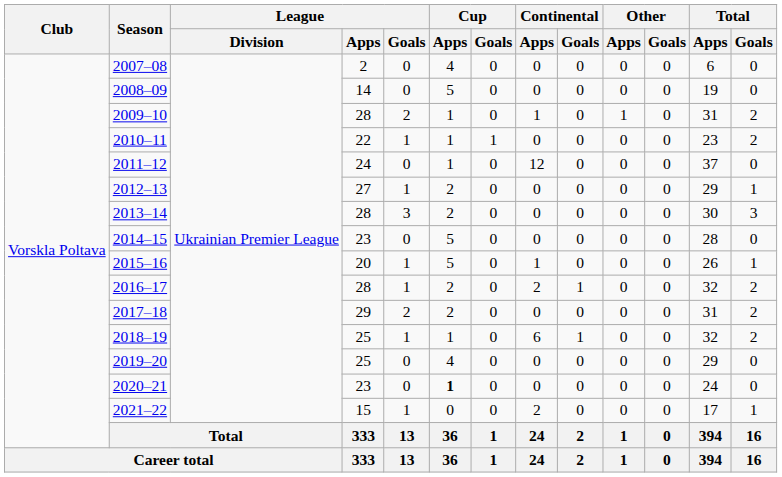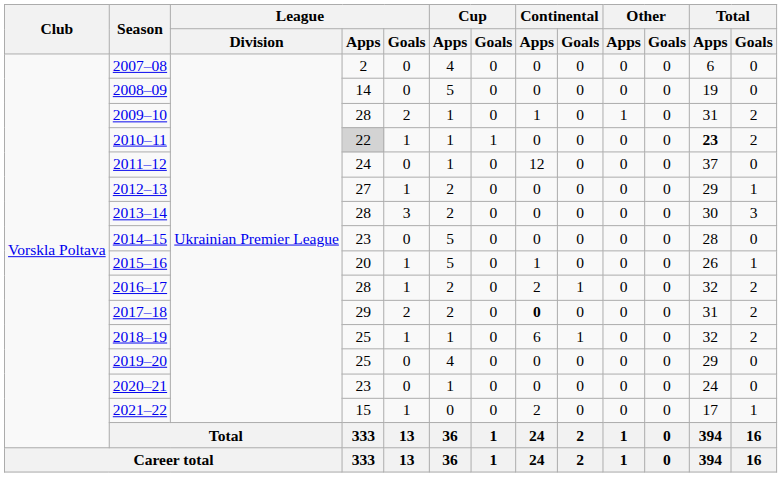(363, 139) no background -> (363, 139) lightgrey background
(710, 139) normal -> (710, 139) bold
(537, 312) normal -> (537, 312) bold
(450, 386) bold -> (450, 386) normal
